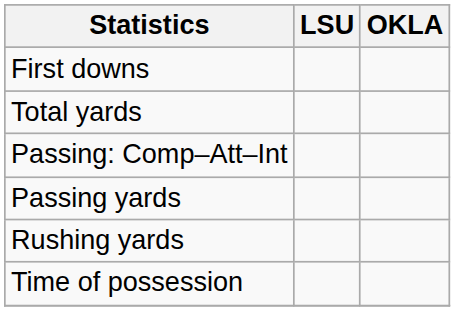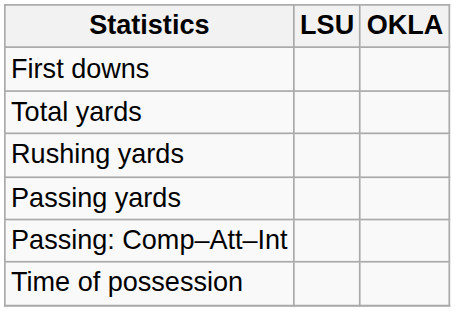rows swapped: (98, 240) <-> (149, 154)
